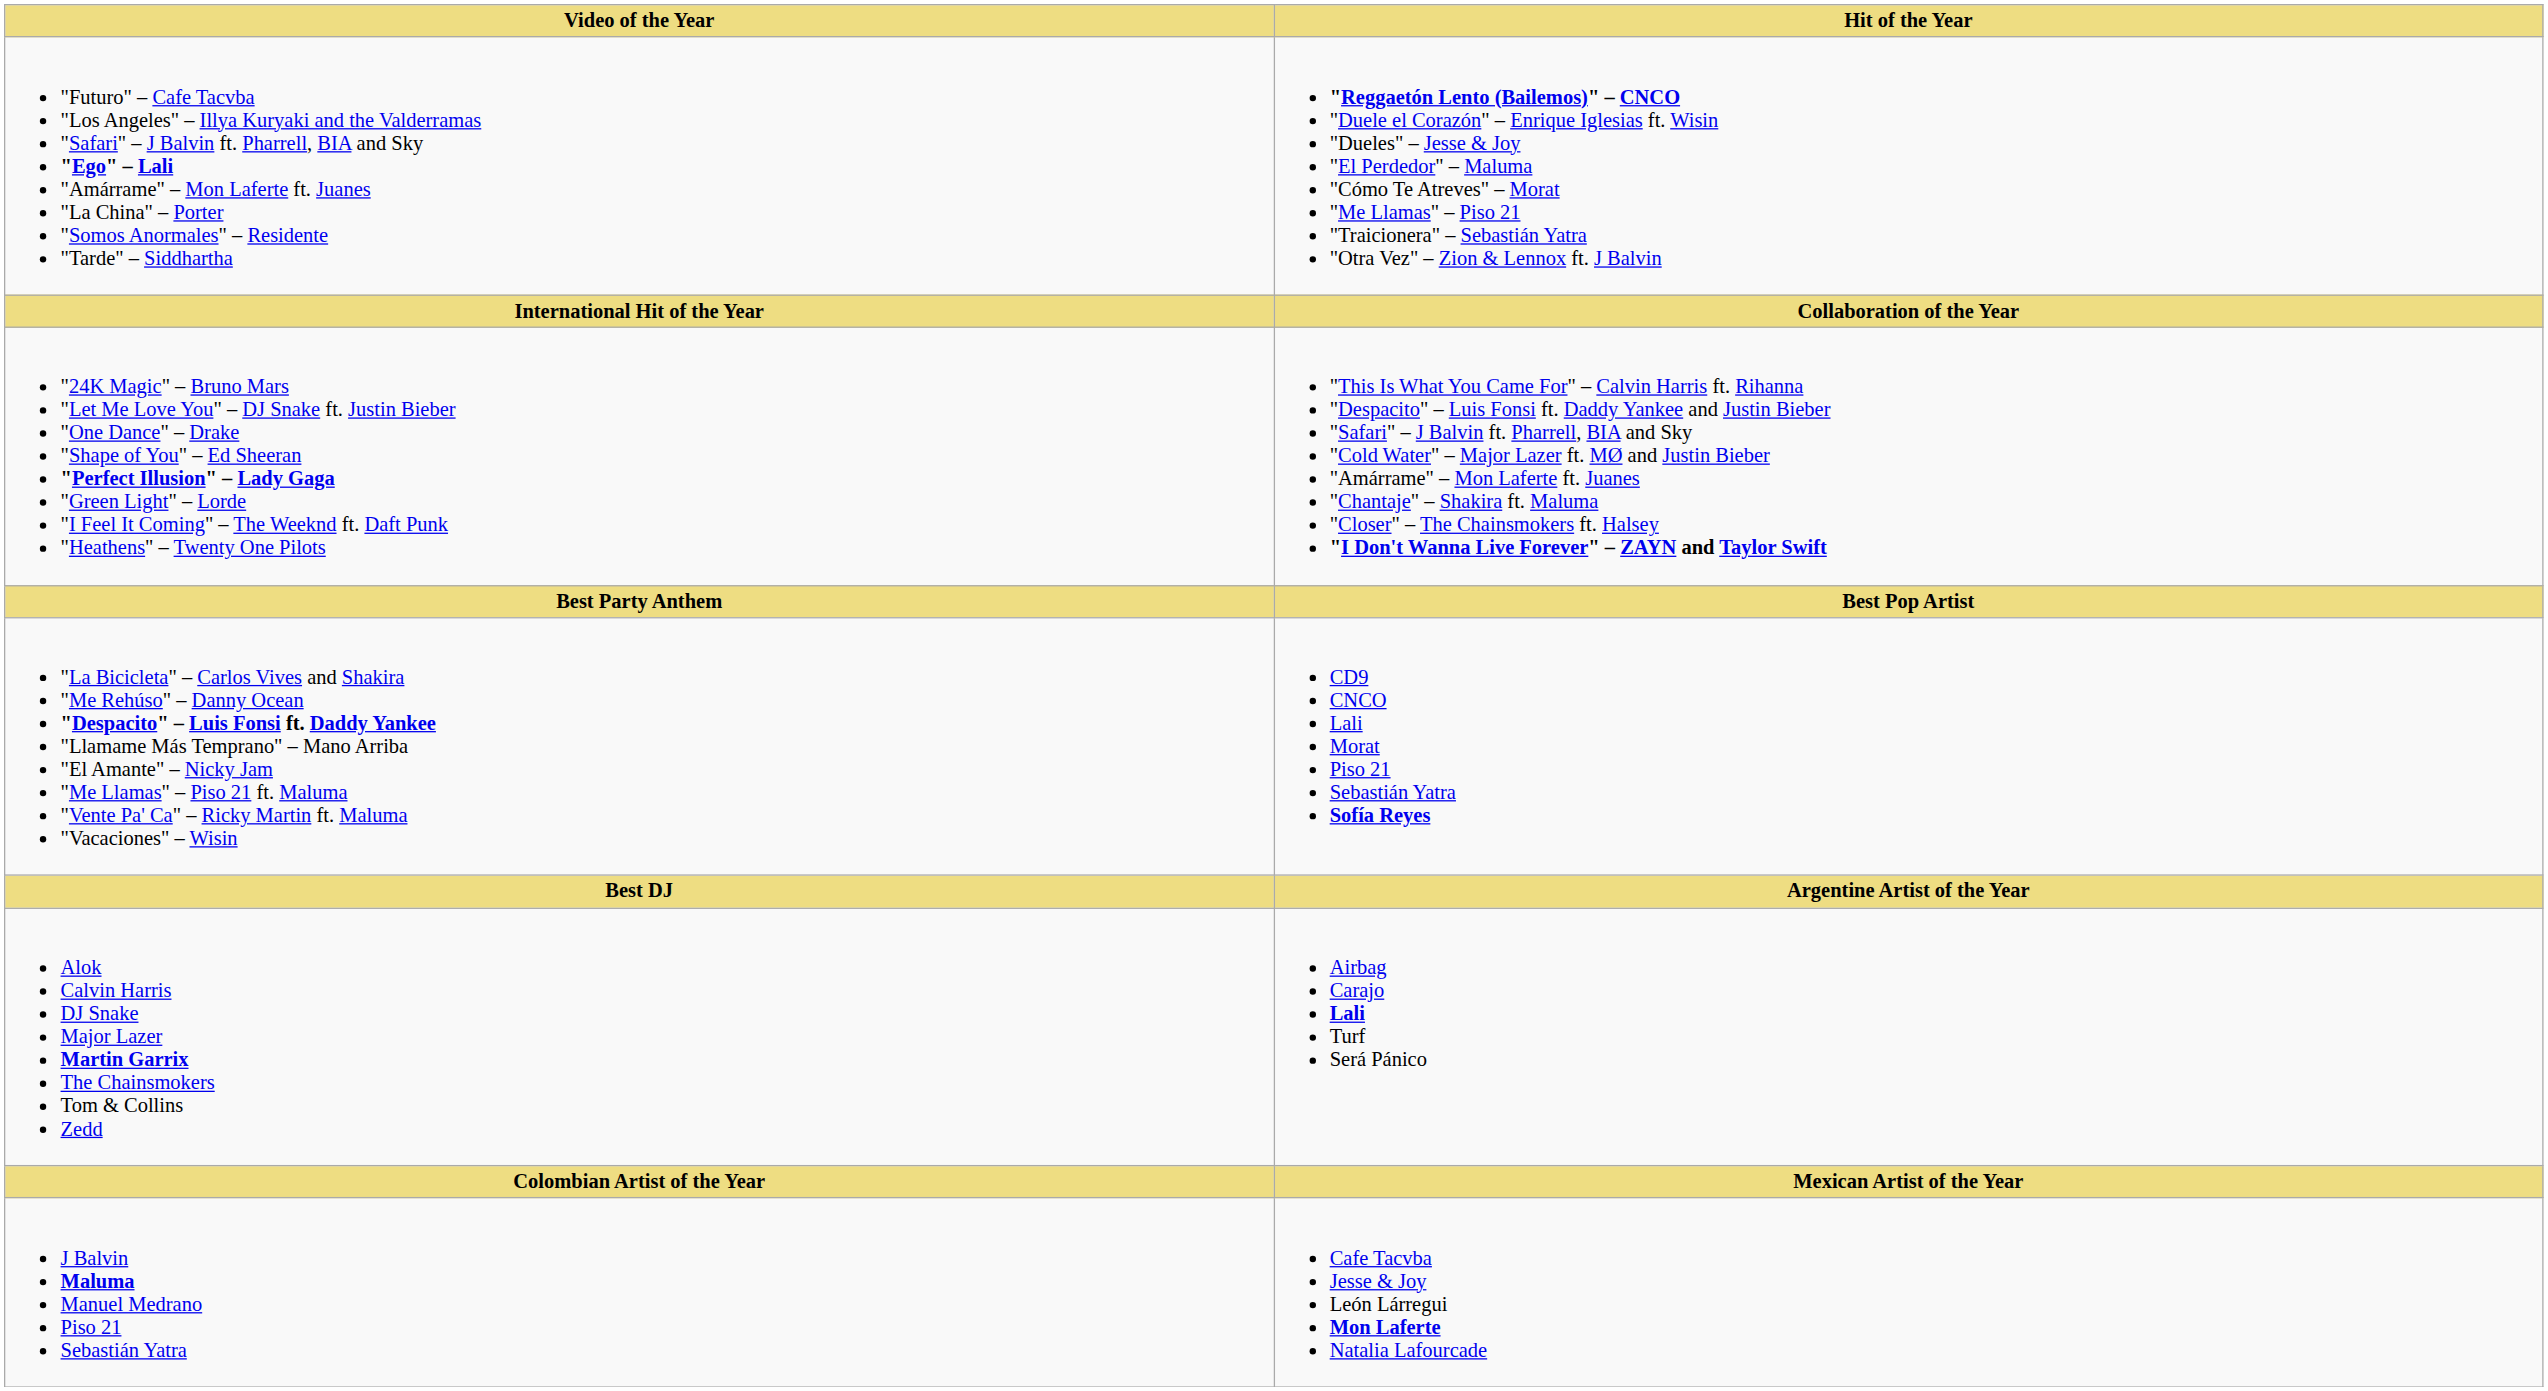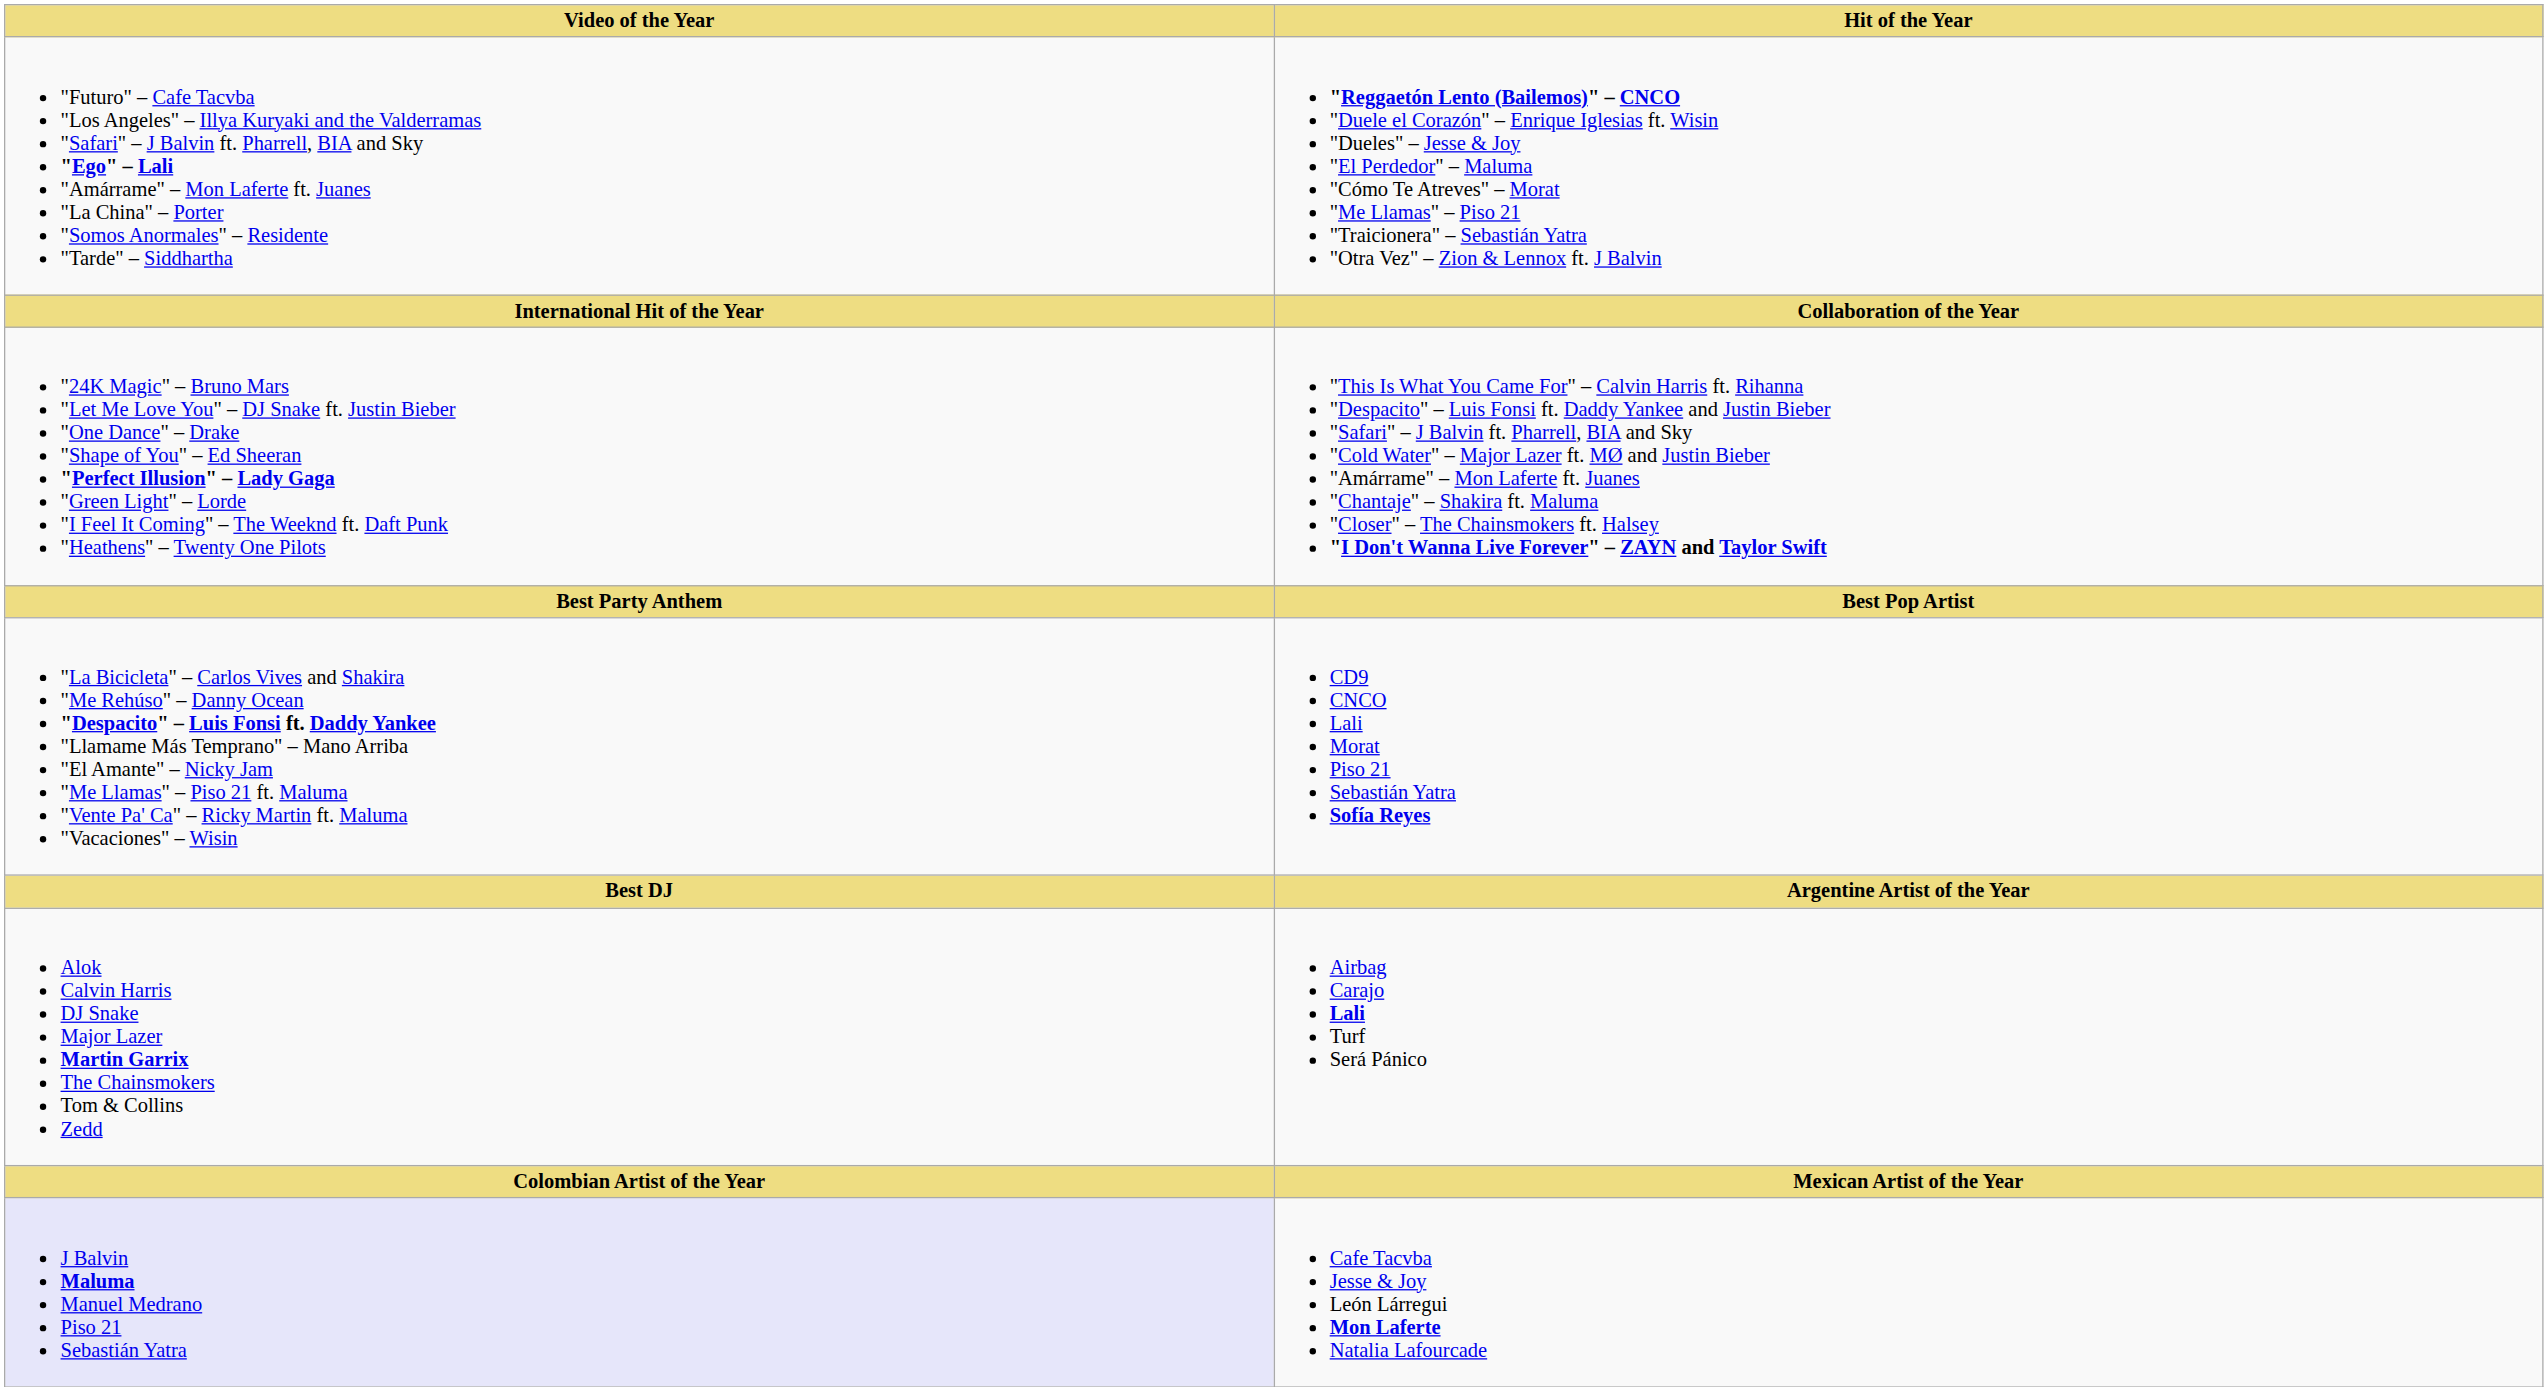(639, 1304) no background -> (639, 1304) lavender background
